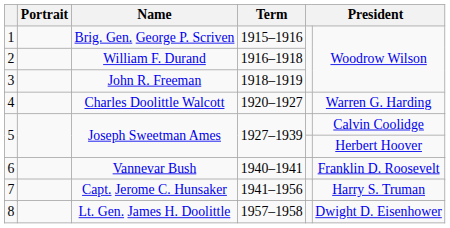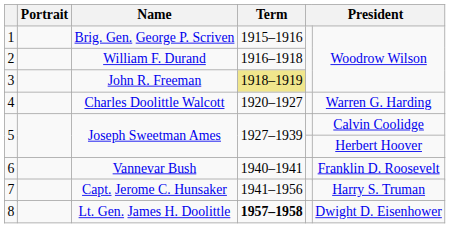(272, 80) no background -> (272, 80) khaki background
(272, 211) normal -> (272, 211) bold
